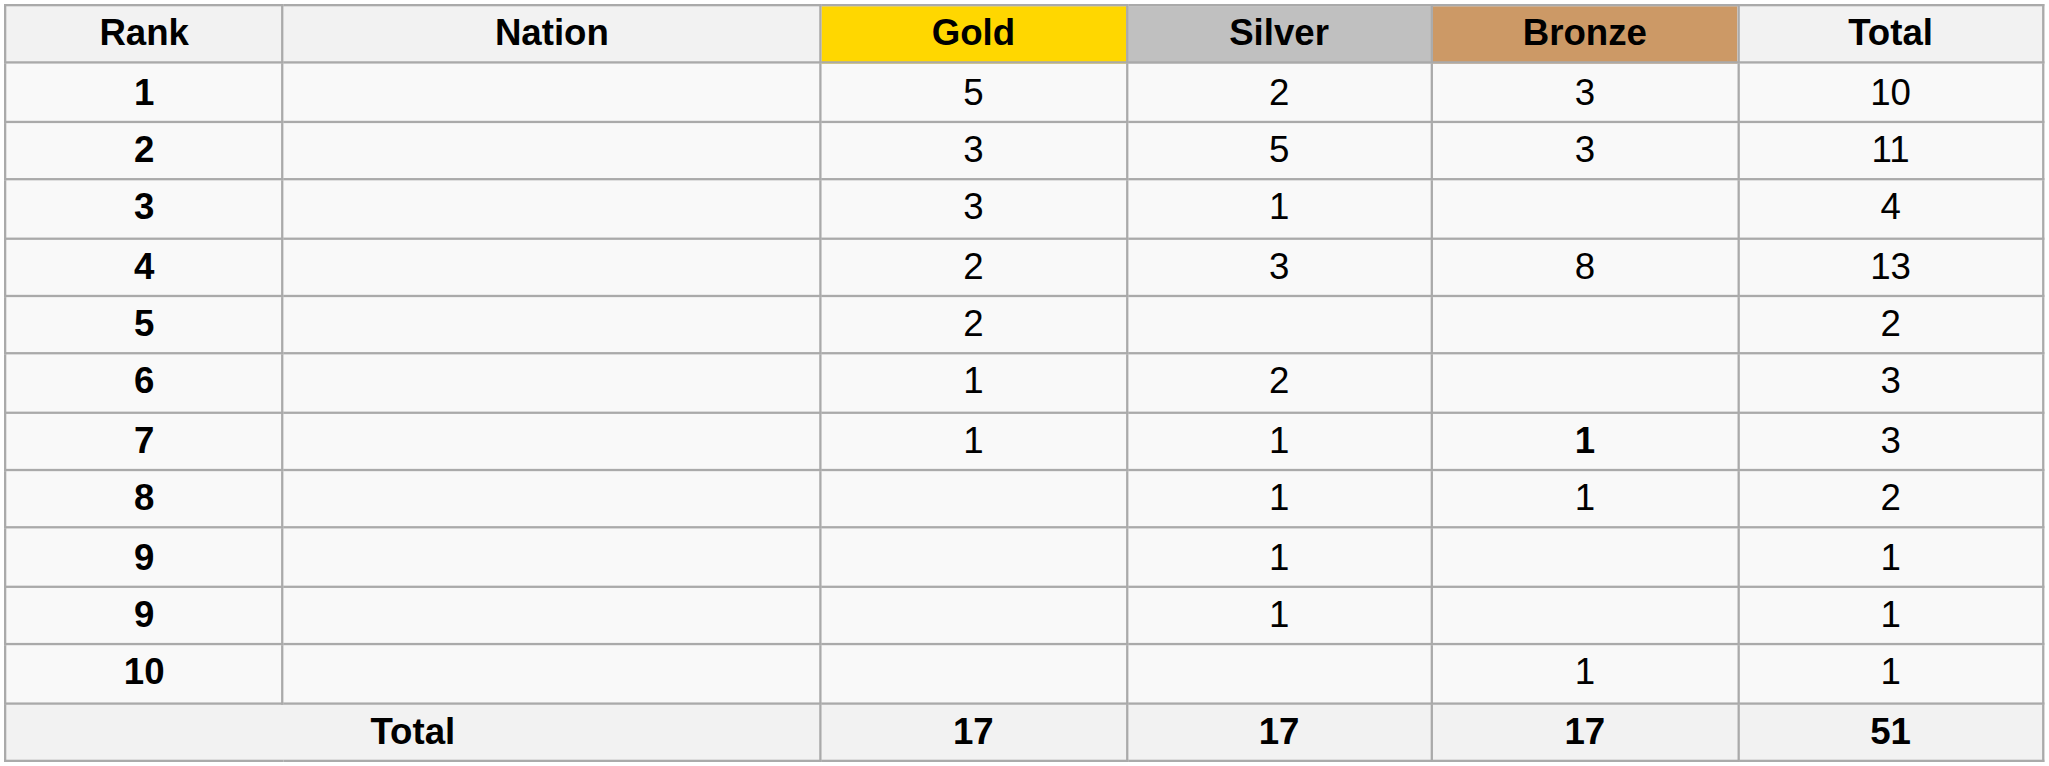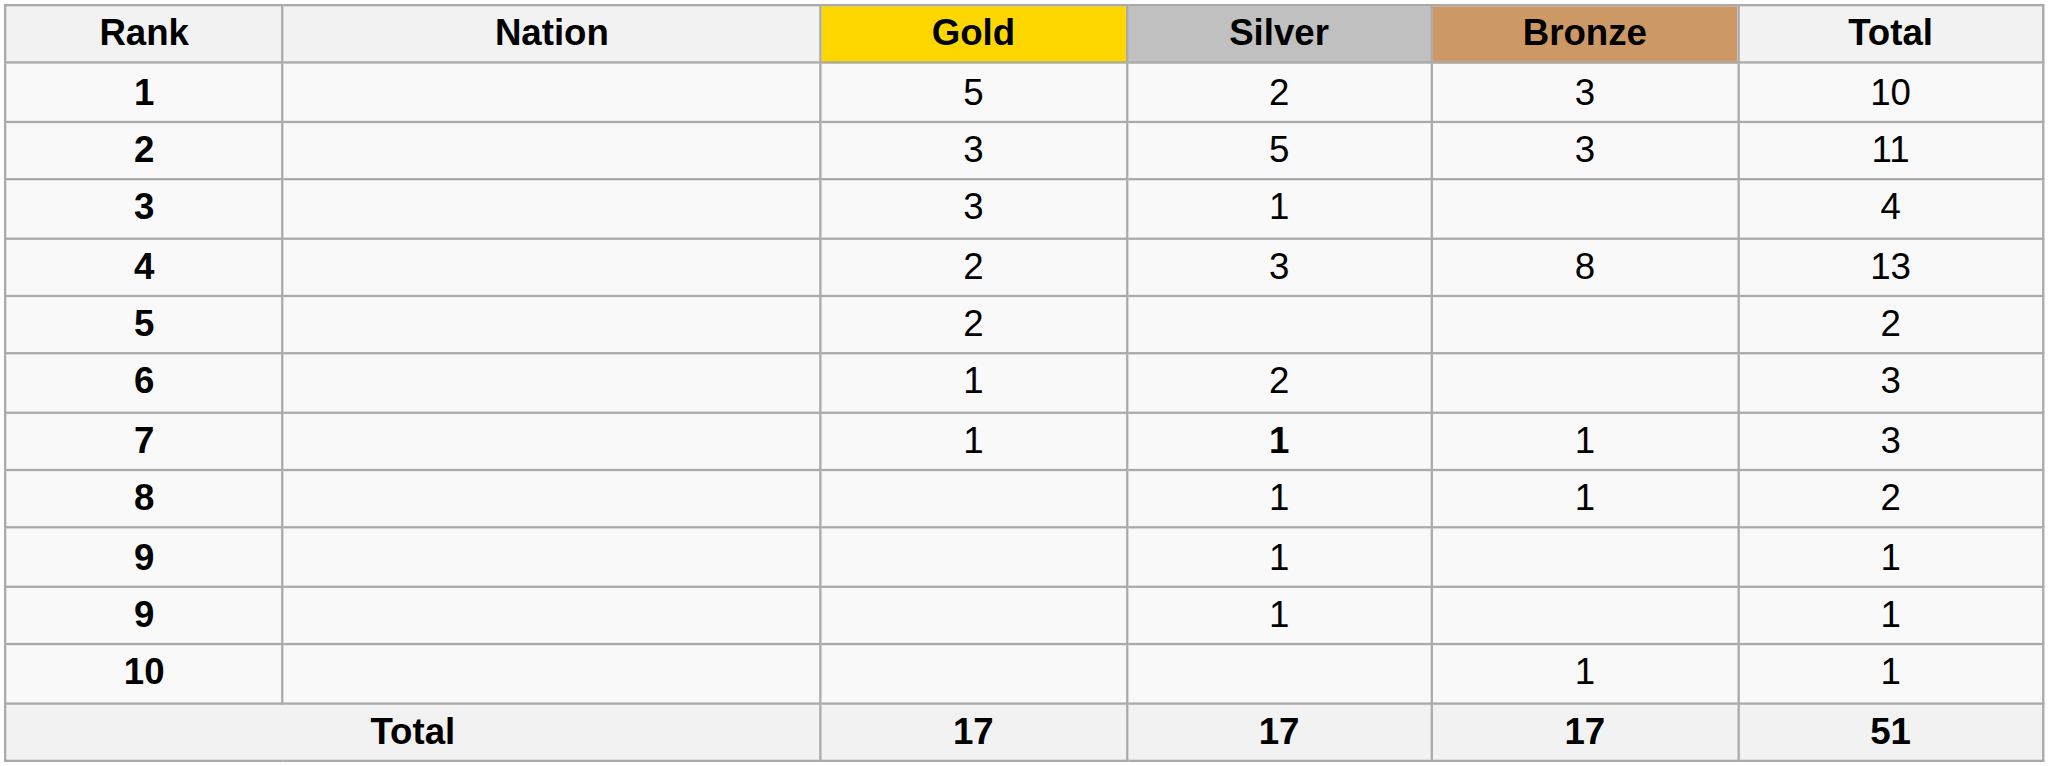(1279, 440) normal -> (1279, 440) bold
(1585, 440) bold -> (1585, 440) normal
